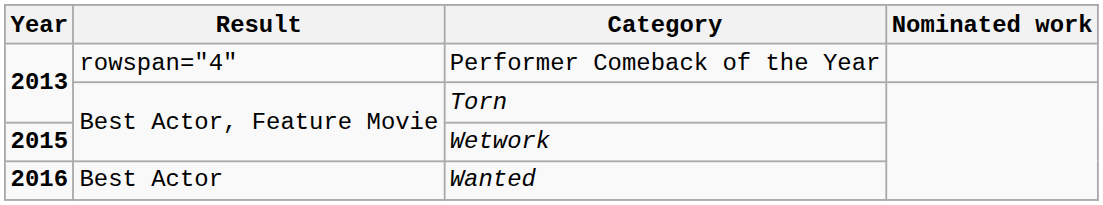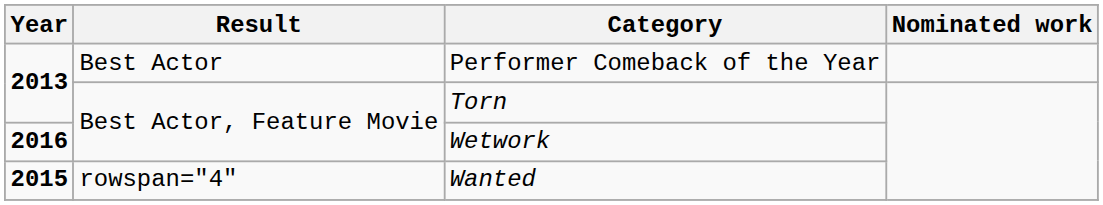(158, 63) rowspan="4" -> (151, 63) Best Actor
(39, 141) 2015 -> (39, 141) 2016
(39, 180) 2016 -> (39, 180) 2015
(151, 180) Best Actor -> (158, 180) rowspan="4"
